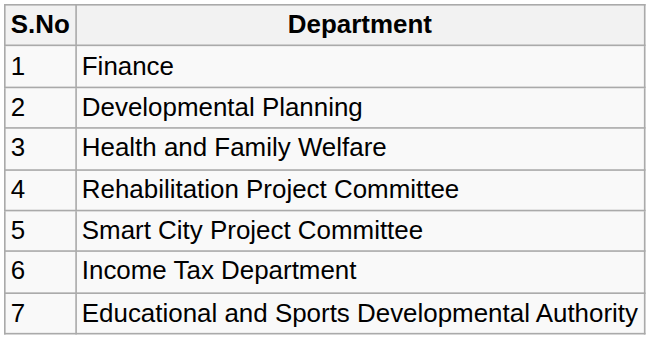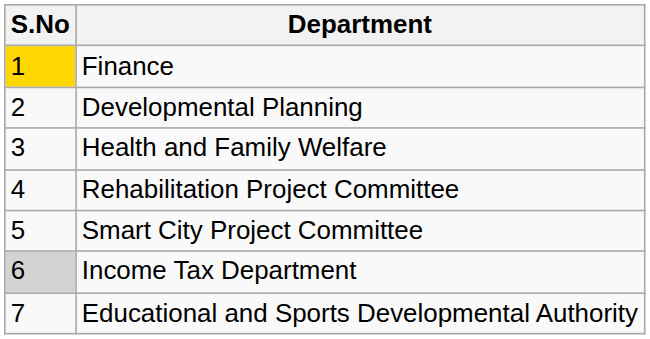(18, 66) no background -> (18, 66) gold background
(18, 271) no background -> (18, 271) lightgrey background
